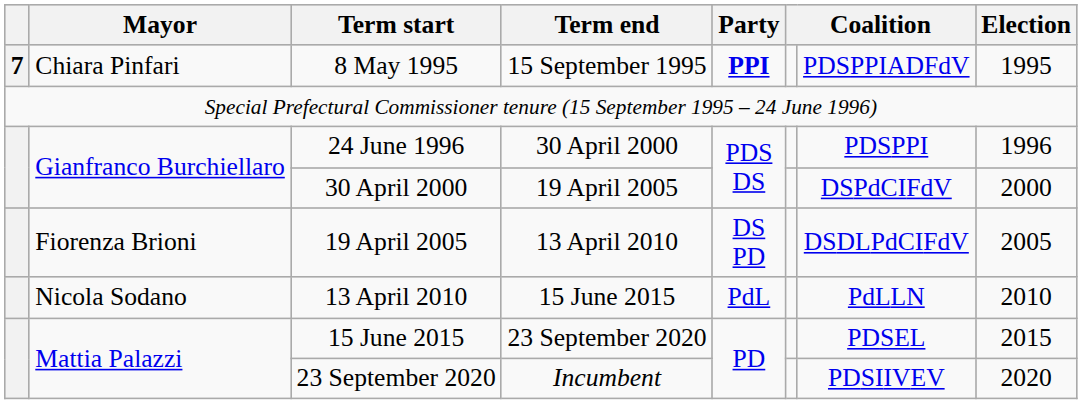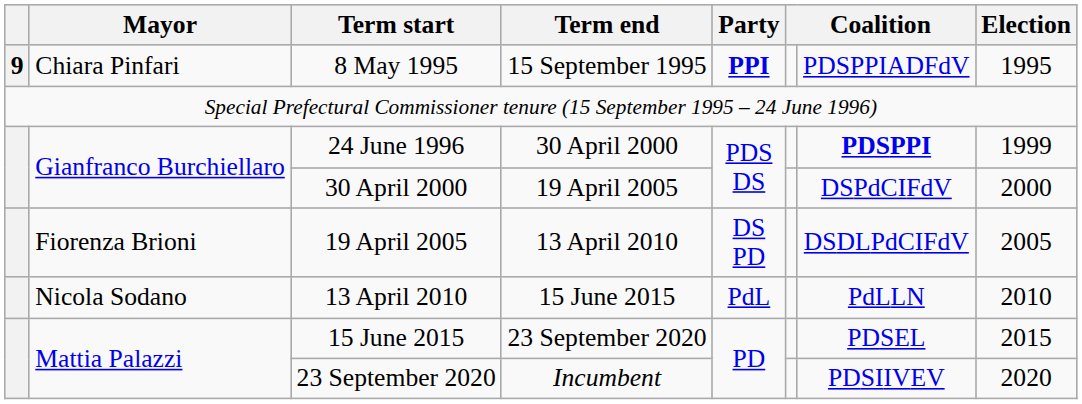(17, 65) 7 -> (17, 65) 9
(886, 146) normal -> (886, 146) bold
(1026, 146) 1996 -> (1026, 146) 1999
